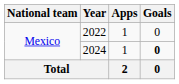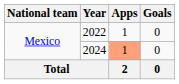(125, 50) no background -> (125, 50) lightsalmon background
(157, 50) bold -> (157, 50) normal
